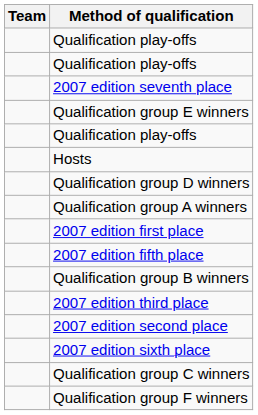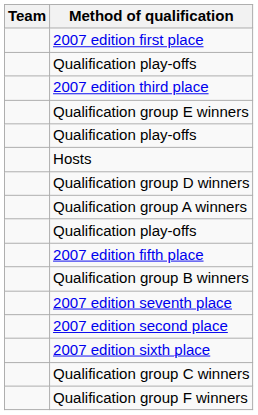(125, 40) Qualification play-offs -> (128, 40) 2007 edition first place
(143, 87) 2007 edition seventh place -> (131, 87) 2007 edition third place
(128, 231) 2007 edition first place -> (125, 231) Qualification play-offs
(131, 302) 2007 edition third place -> (143, 302) 2007 edition seventh place
